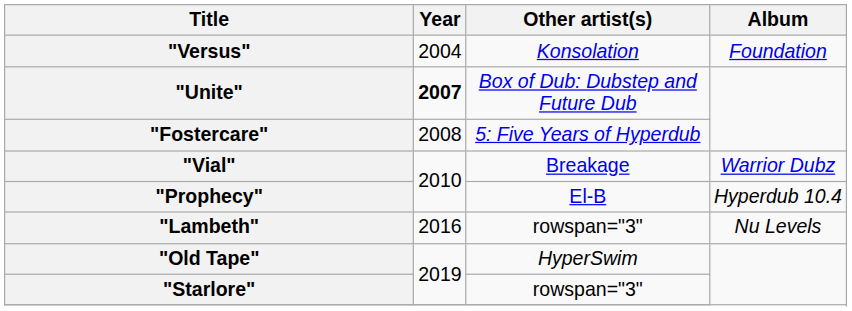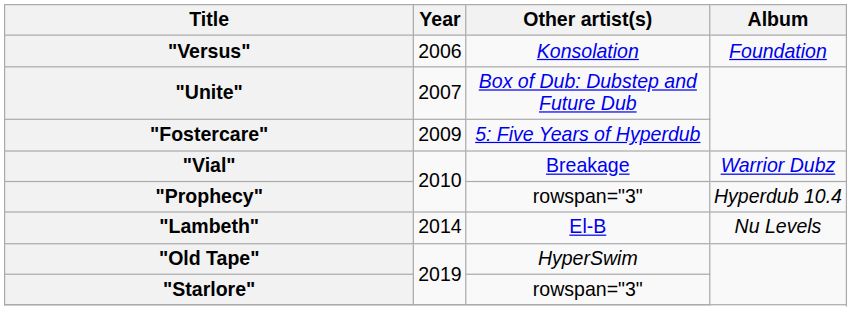(440, 50) 2004 -> (440, 50) 2006
(440, 92) bold -> (440, 92) normal
(440, 134) 2008 -> (440, 134) 2009
(588, 196) El-B -> (588, 196) rowspan="3"
(440, 227) 2016 -> (440, 227) 2014
(588, 227) rowspan="3" -> (588, 227) El-B
